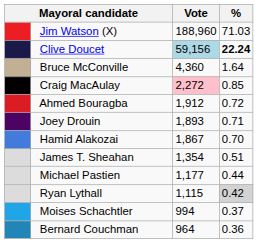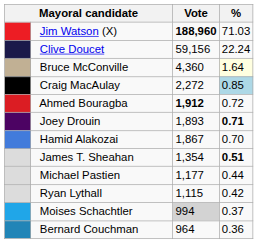(196, 31) normal -> (196, 31) bold
(193, 49) lightblue background -> (193, 49) no background
(236, 49) bold -> (236, 49) normal
(233, 67) no background -> (233, 67) lightyellow background
(190, 85) pink background -> (190, 85) no background
(233, 85) no background -> (233, 85) lightblue background
(190, 103) normal -> (190, 103) bold
(233, 121) normal -> (233, 121) bold
(233, 157) normal -> (233, 157) bold
(233, 193) lightgrey background -> (233, 193) no background
(185, 211) no background -> (185, 211) lightgrey background
